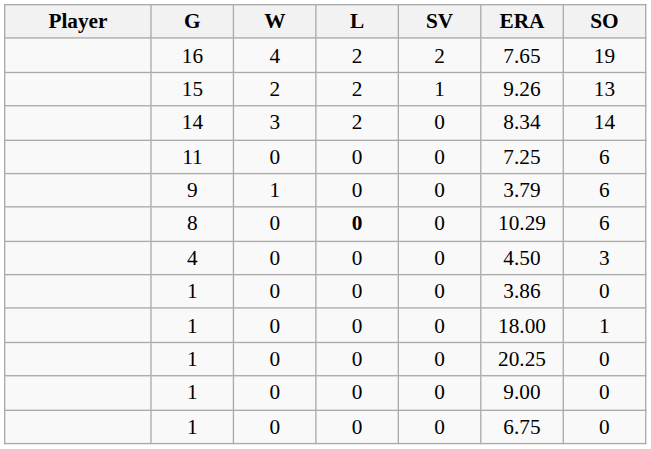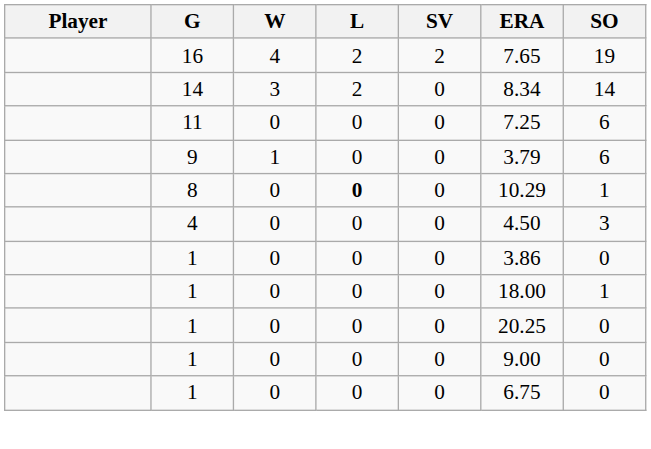- row: (192, 88)
(604, 223) 6 -> (604, 190) 1
